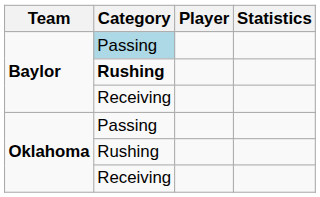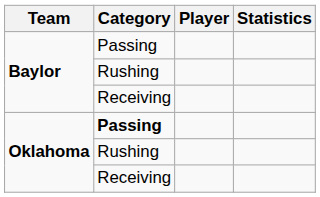(127, 45) lightblue background -> (127, 45) no background
(131, 71) bold -> (128, 71) normal
(127, 125) normal -> (130, 125) bold
